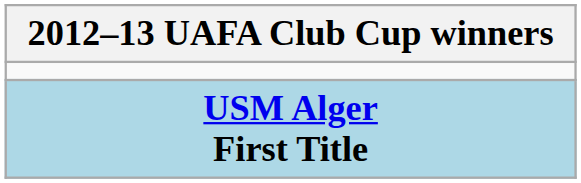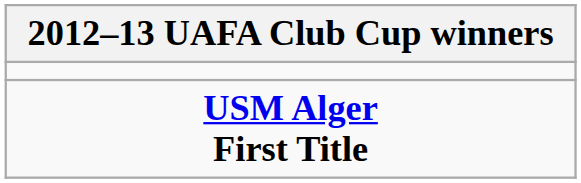(291, 128) lightblue background -> (291, 128) no background
